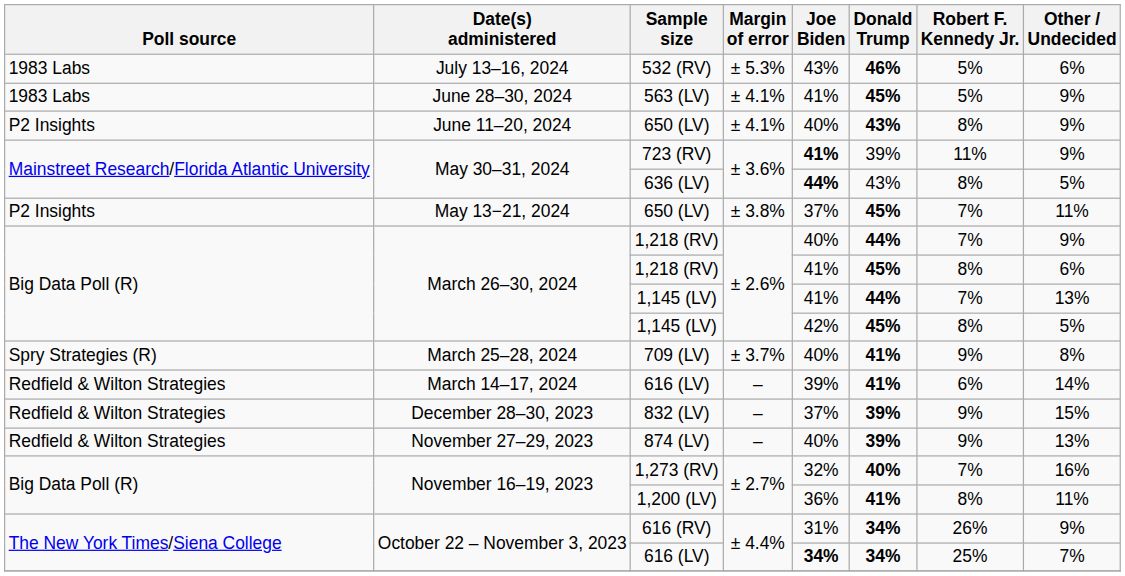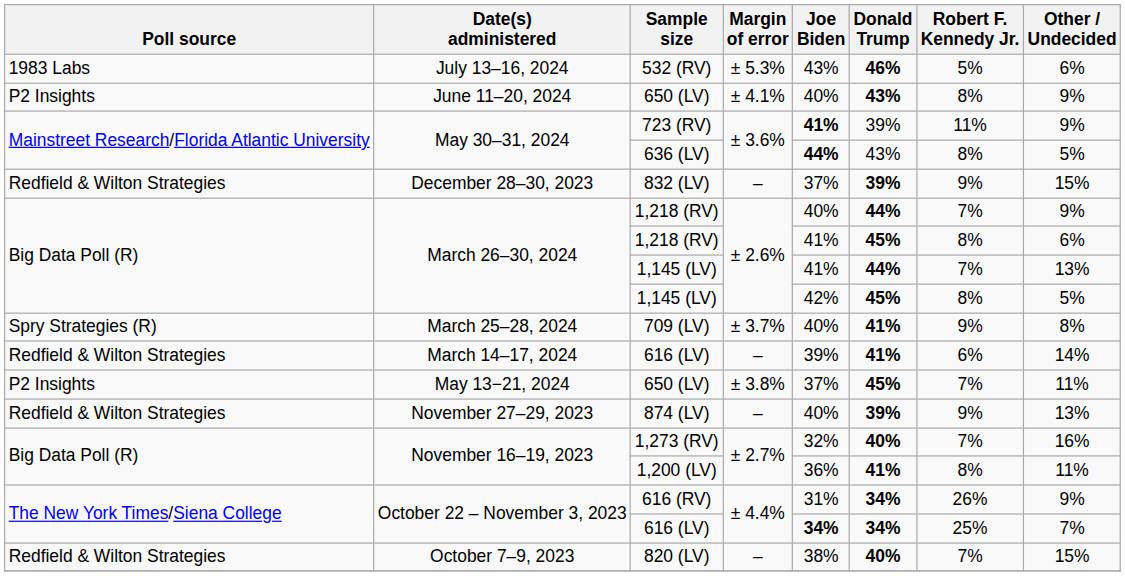- row: (502, 97)
rows swapped: (502, 212) <-> (502, 413)
+ row: (502, 557)
